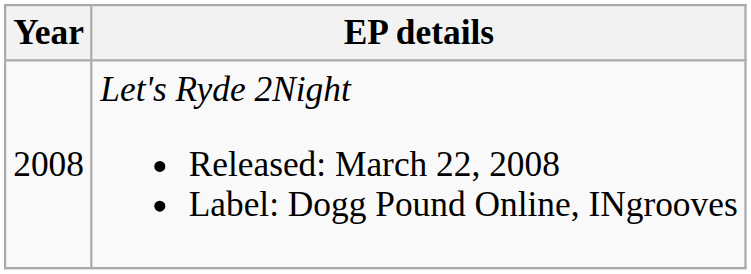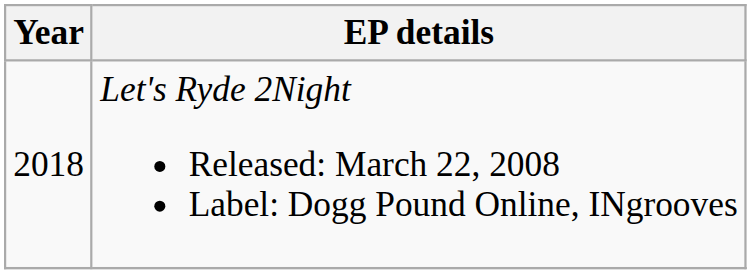(49, 163) 2008 -> (49, 163) 2018
